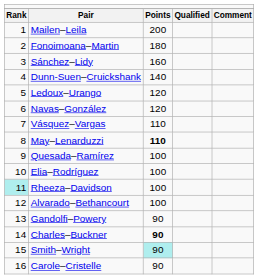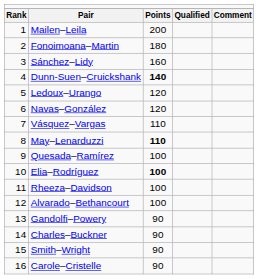(158, 77) normal -> (158, 77) bold
(158, 171) normal -> (158, 171) bold
(21, 187) paleturquoise background -> (21, 187) no background
(158, 234) bold -> (158, 234) normal
(158, 250) paleturquoise background -> (158, 250) no background
